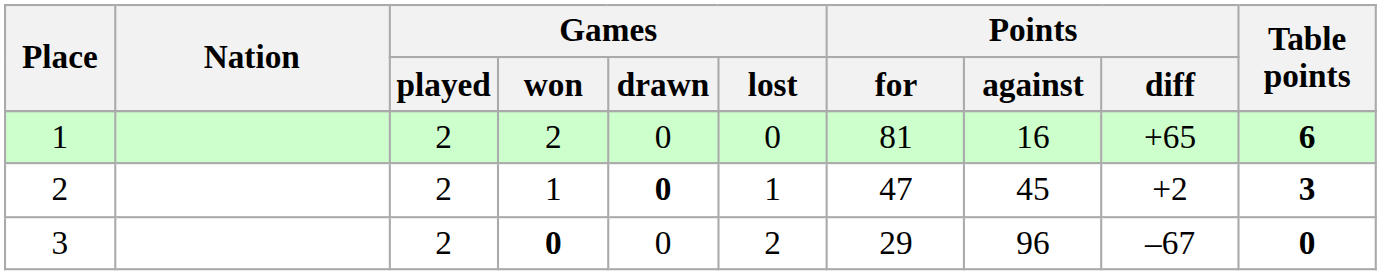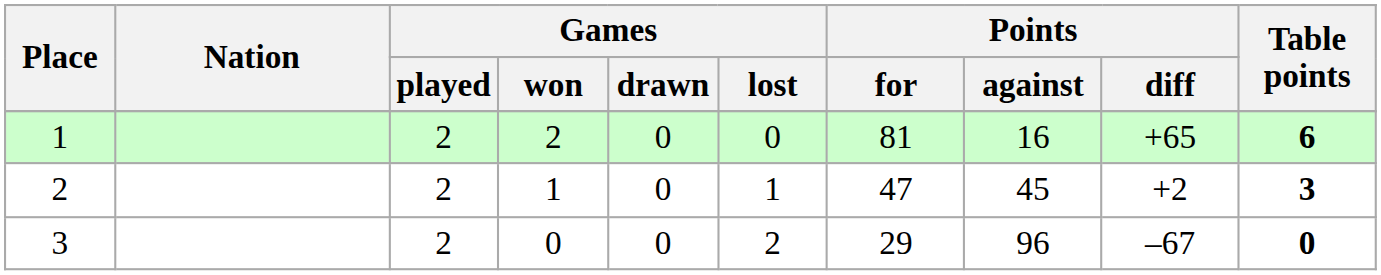(663, 189) bold -> (663, 189) normal
(553, 242) bold -> (553, 242) normal
